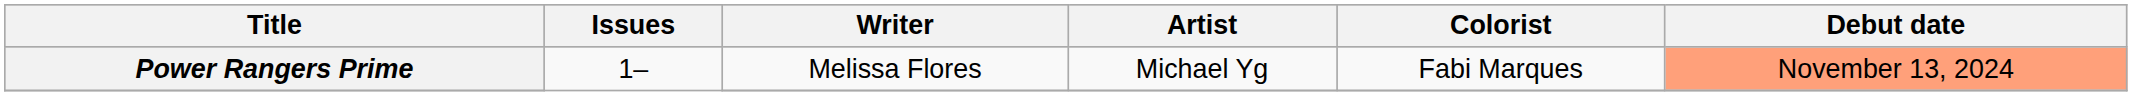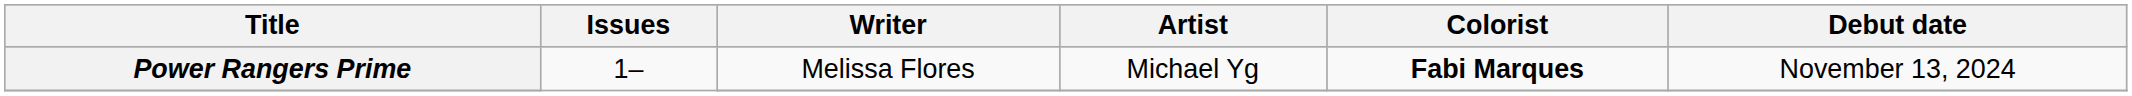(1501, 68) normal -> (1497, 68) bold
(1896, 68) lightsalmon background -> (1898, 68) no background
